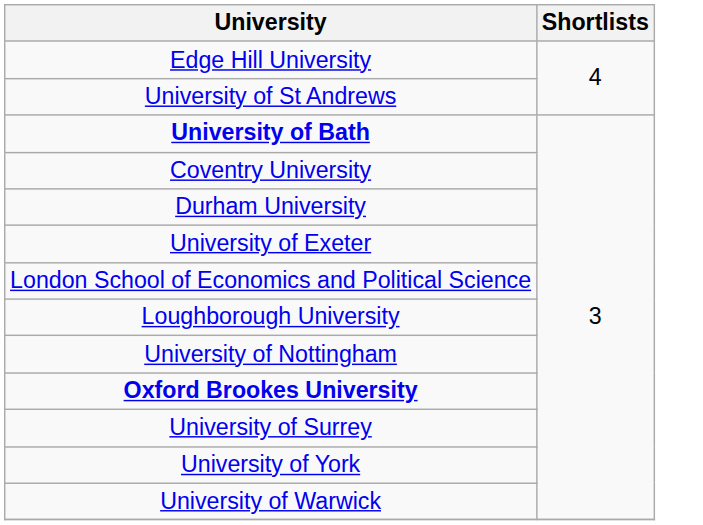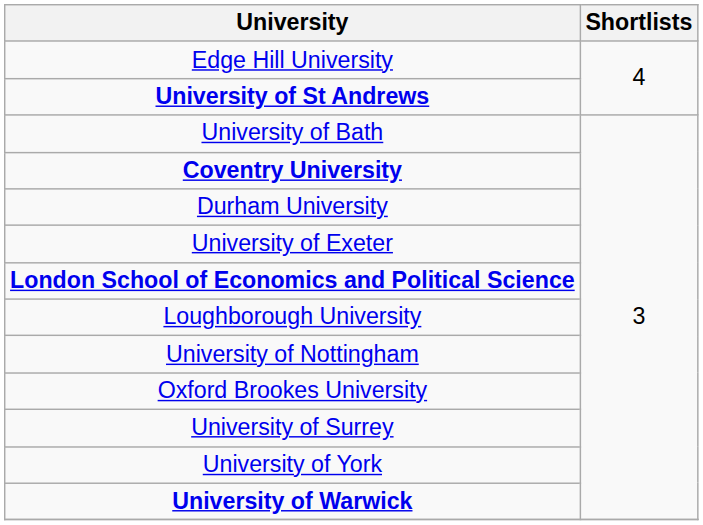(271, 96) normal -> (292, 96) bold
(271, 133) bold -> (292, 133) normal
(271, 170) normal -> (292, 170) bold
(271, 280) normal -> (292, 280) bold
(271, 390) bold -> (292, 390) normal
(271, 501) normal -> (292, 501) bold
